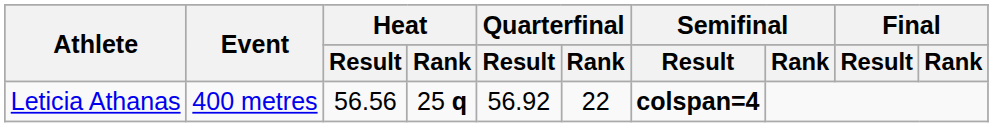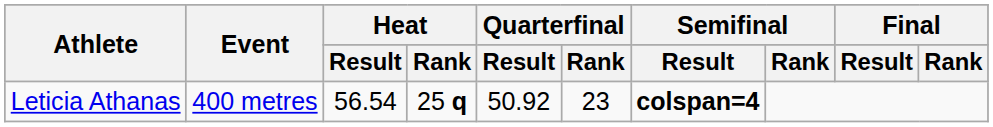(365, 102) 56.56 -> (365, 102) 56.54
(519, 102) 56.92 -> (519, 102) 50.92
(596, 102) 22 -> (596, 102) 23
